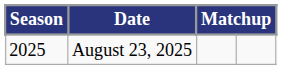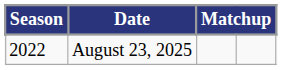(27, 49) 2025 -> (27, 49) 2022
